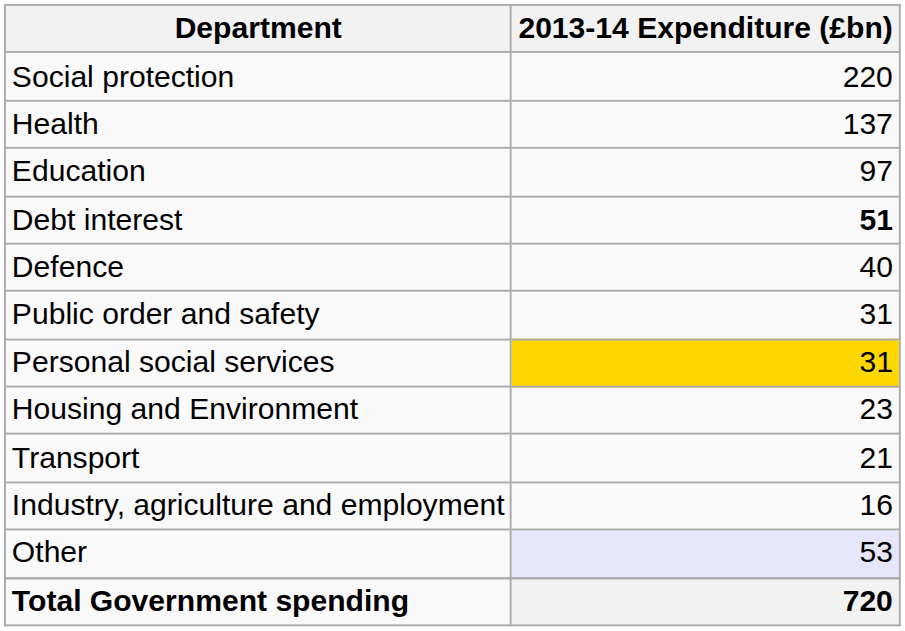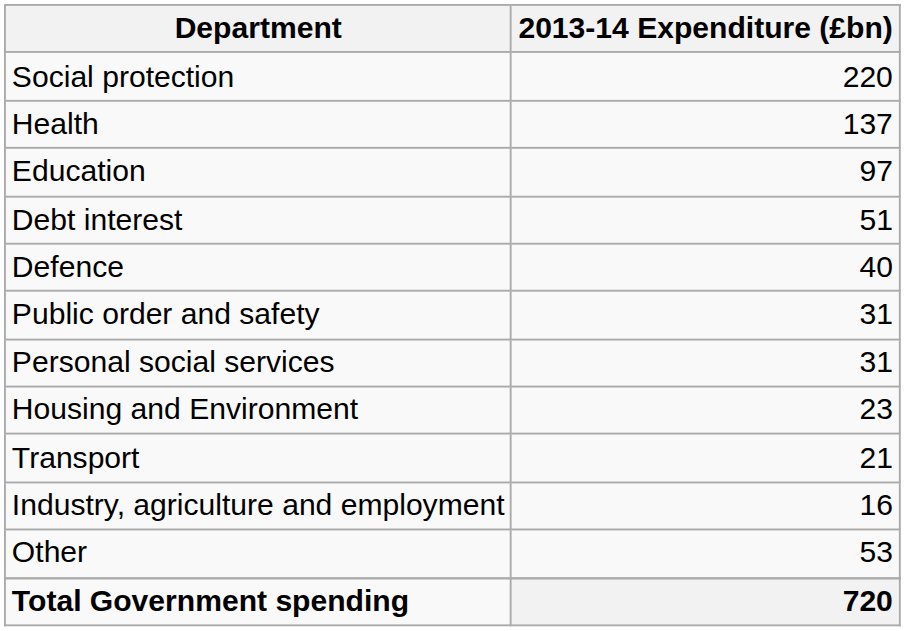(876, 219) bold -> (876, 219) normal
(876, 362) gold background -> (876, 362) no background
(876, 553) lavender background -> (876, 553) no background
